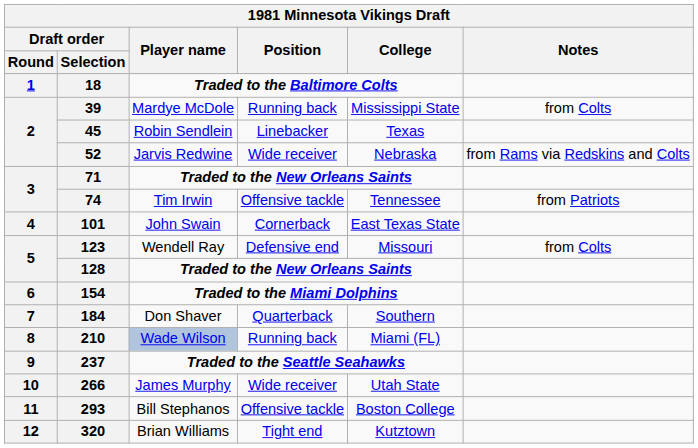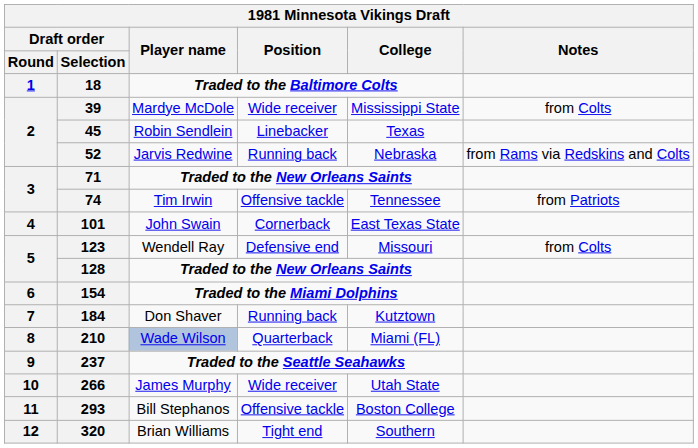(292, 108) Running back -> (292, 108) Wide receiver
(292, 154) Wide receiver -> (292, 154) Running back
(292, 316) Quarterback -> (292, 316) Running back
(405, 316) Southern -> (405, 316) Kutztown
(292, 339) Running back -> (292, 339) Quarterback
(405, 431) Kutztown -> (405, 431) Southern
